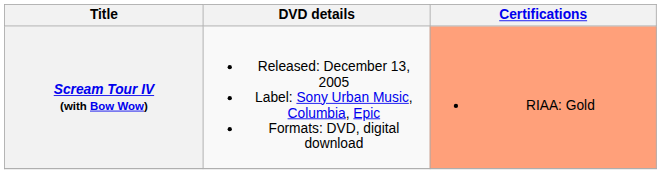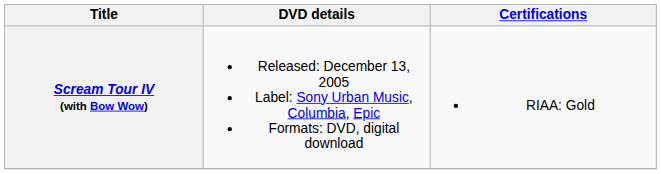(543, 105) lightsalmon background -> (543, 105) no background
